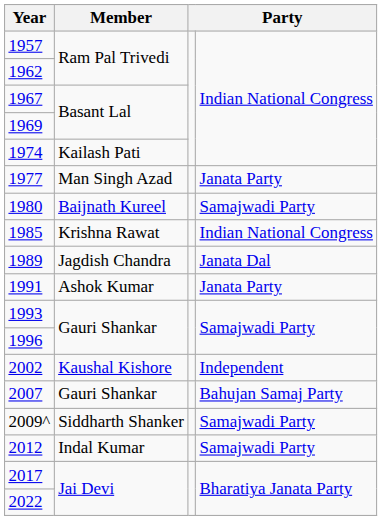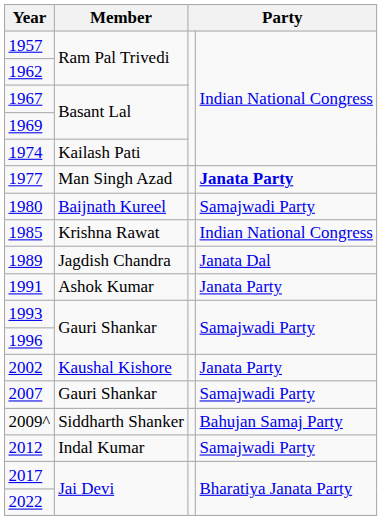(241, 179) normal -> (246, 179) bold
(241, 367) Independent -> (241, 367) Janata Party
(271, 394) Bahujan Samaj Party -> (257, 394) Samajwadi Party
(257, 421) Samajwadi Party -> (271, 421) Bahujan Samaj Party
